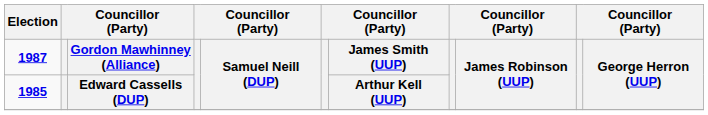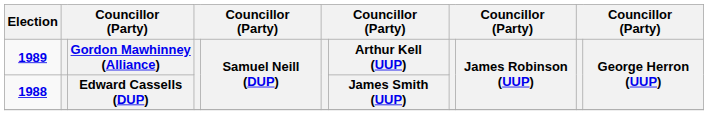(33, 57) 1987 -> (33, 57) 1989
(388, 57) James Smith (UUP) -> (388, 57) Arthur Kell (UUP)
(33, 92) 1985 -> (33, 92) 1988
(388, 92) Arthur Kell (UUP) -> (388, 92) James Smith (UUP)
